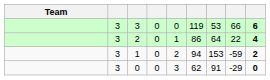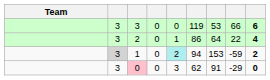(118, 54) no background -> (118, 54) lightgrey background
(177, 54) no background -> (177, 54) paleturquoise background
(137, 68) no background -> (137, 68) pink background
